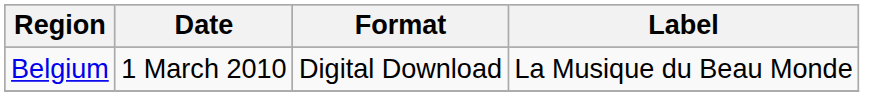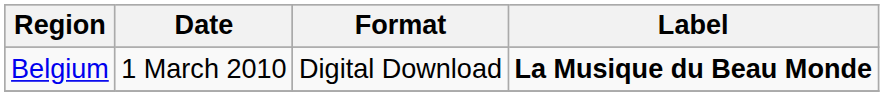(684, 68) normal -> (693, 68) bold
